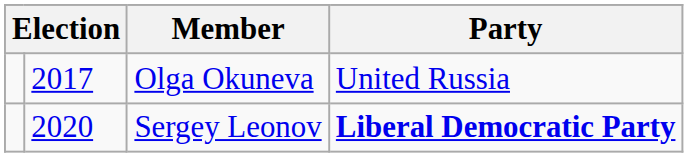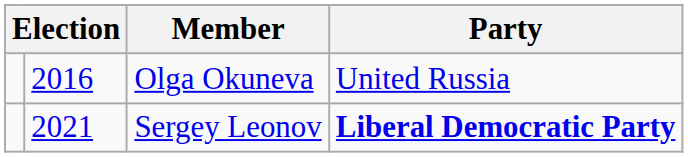(62, 77) 2017 -> (62, 77) 2016
(62, 126) 2020 -> (62, 126) 2021
